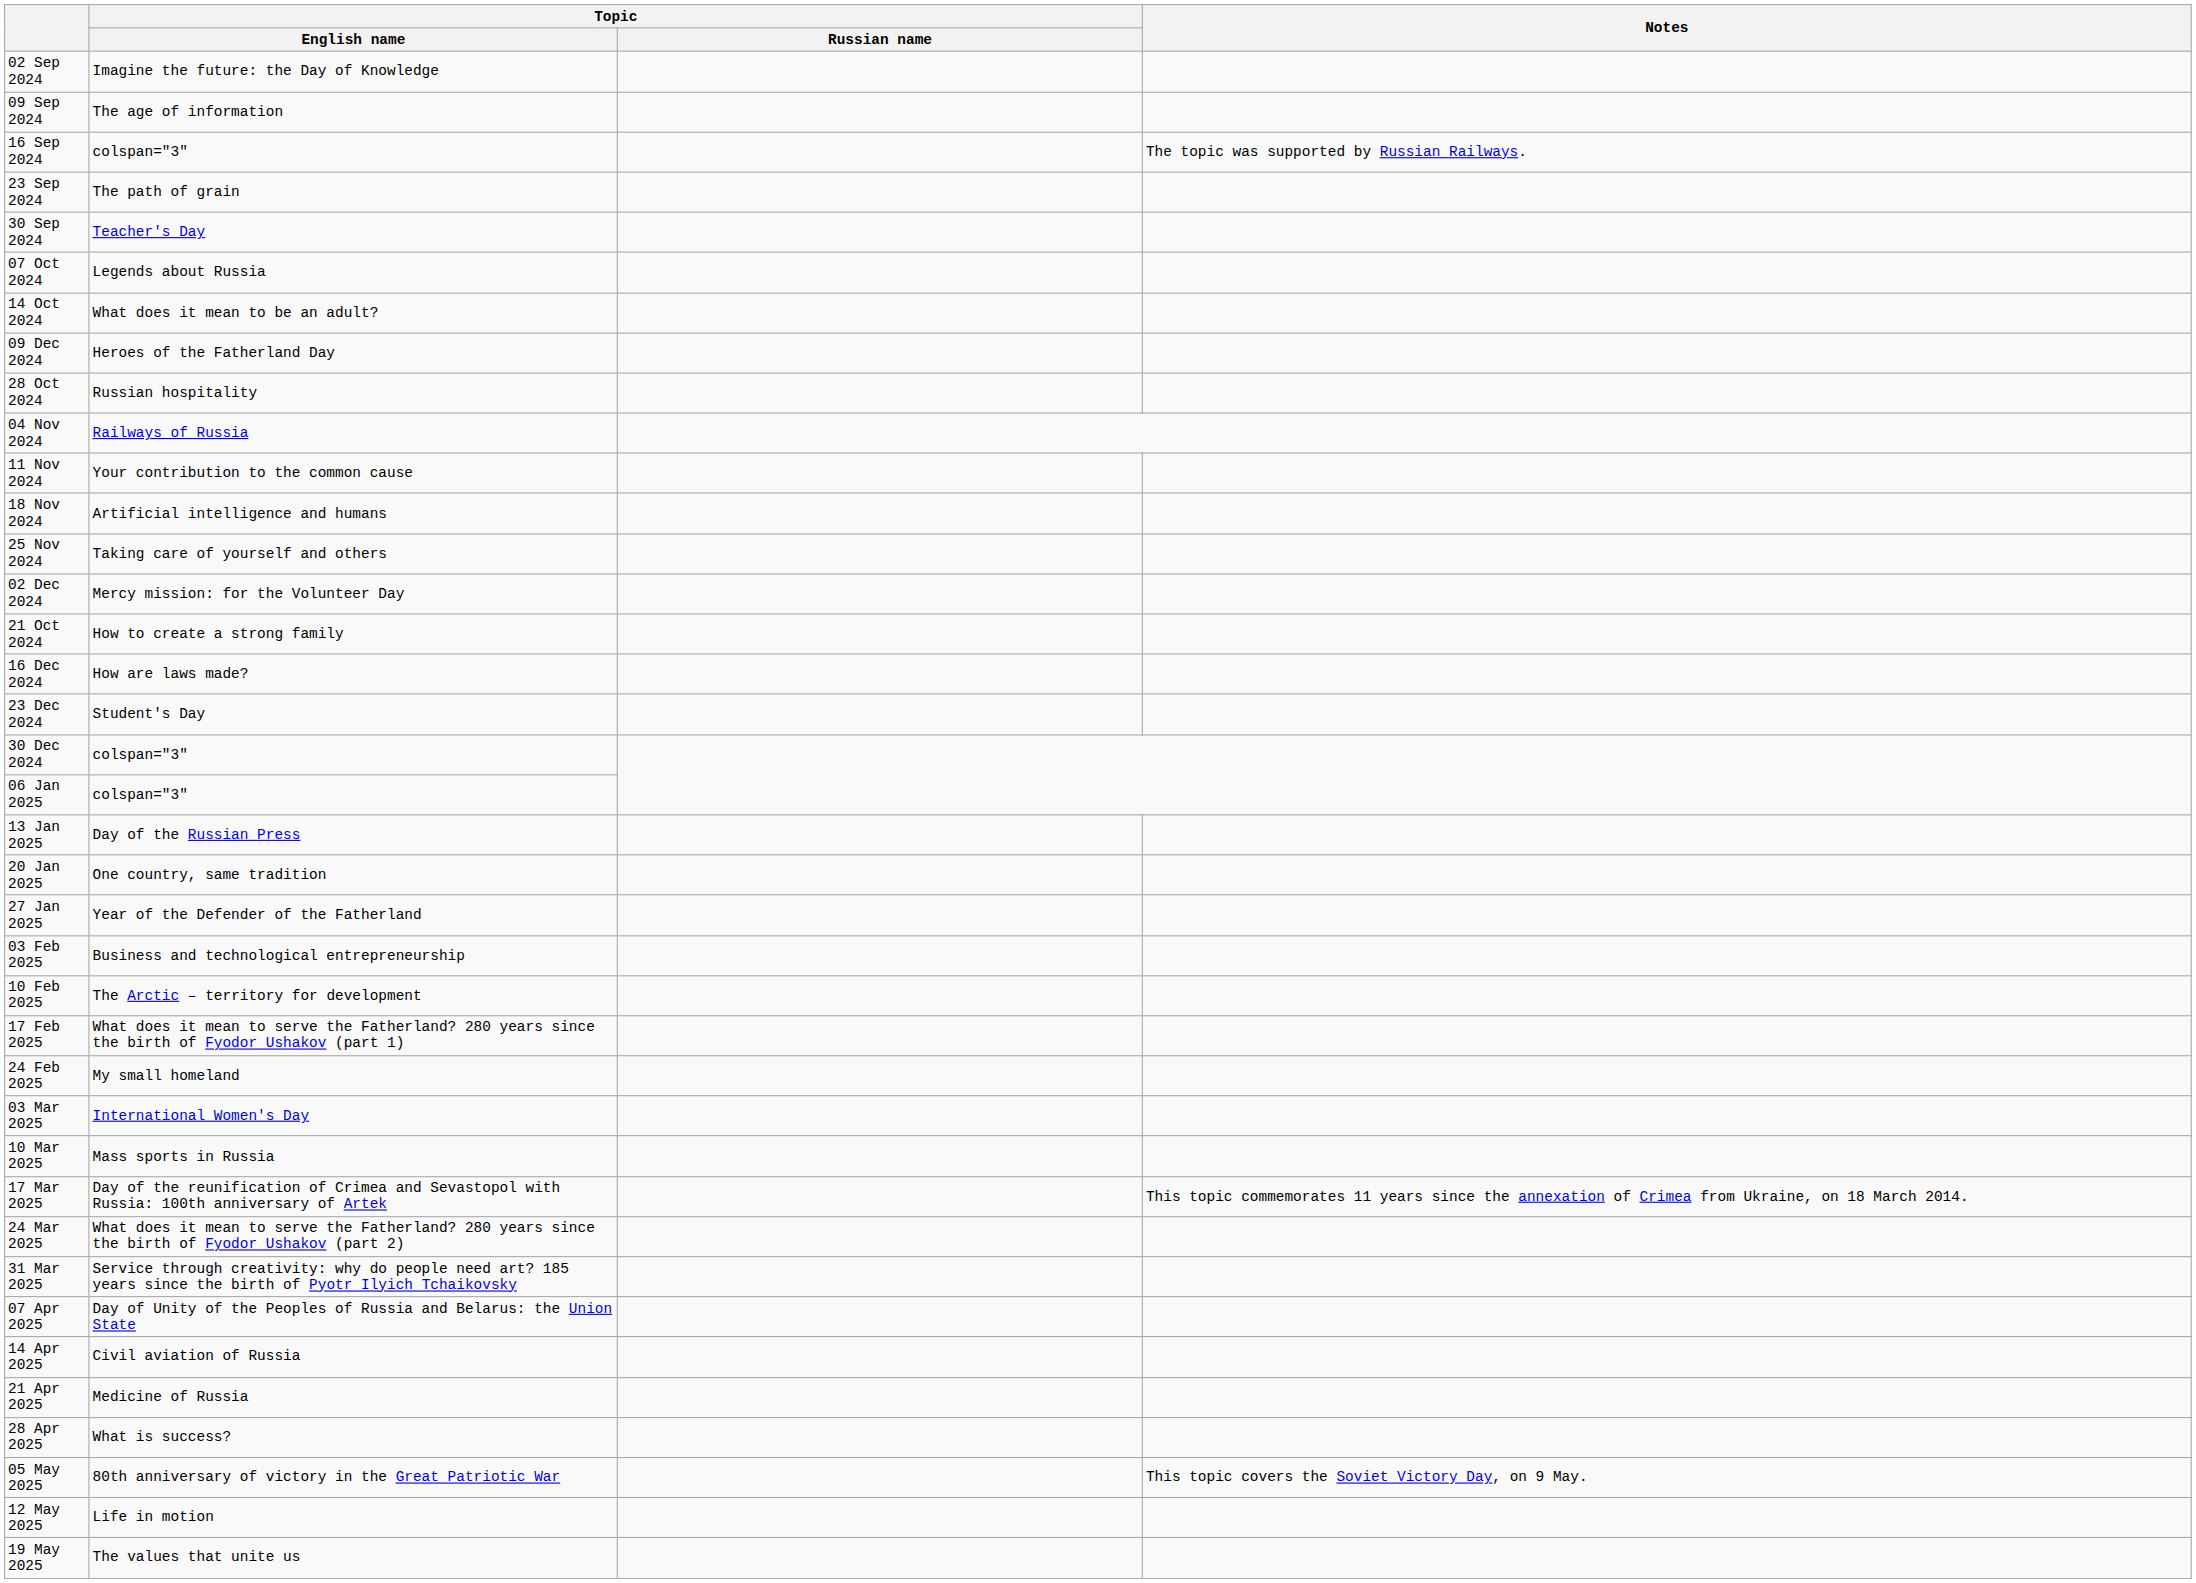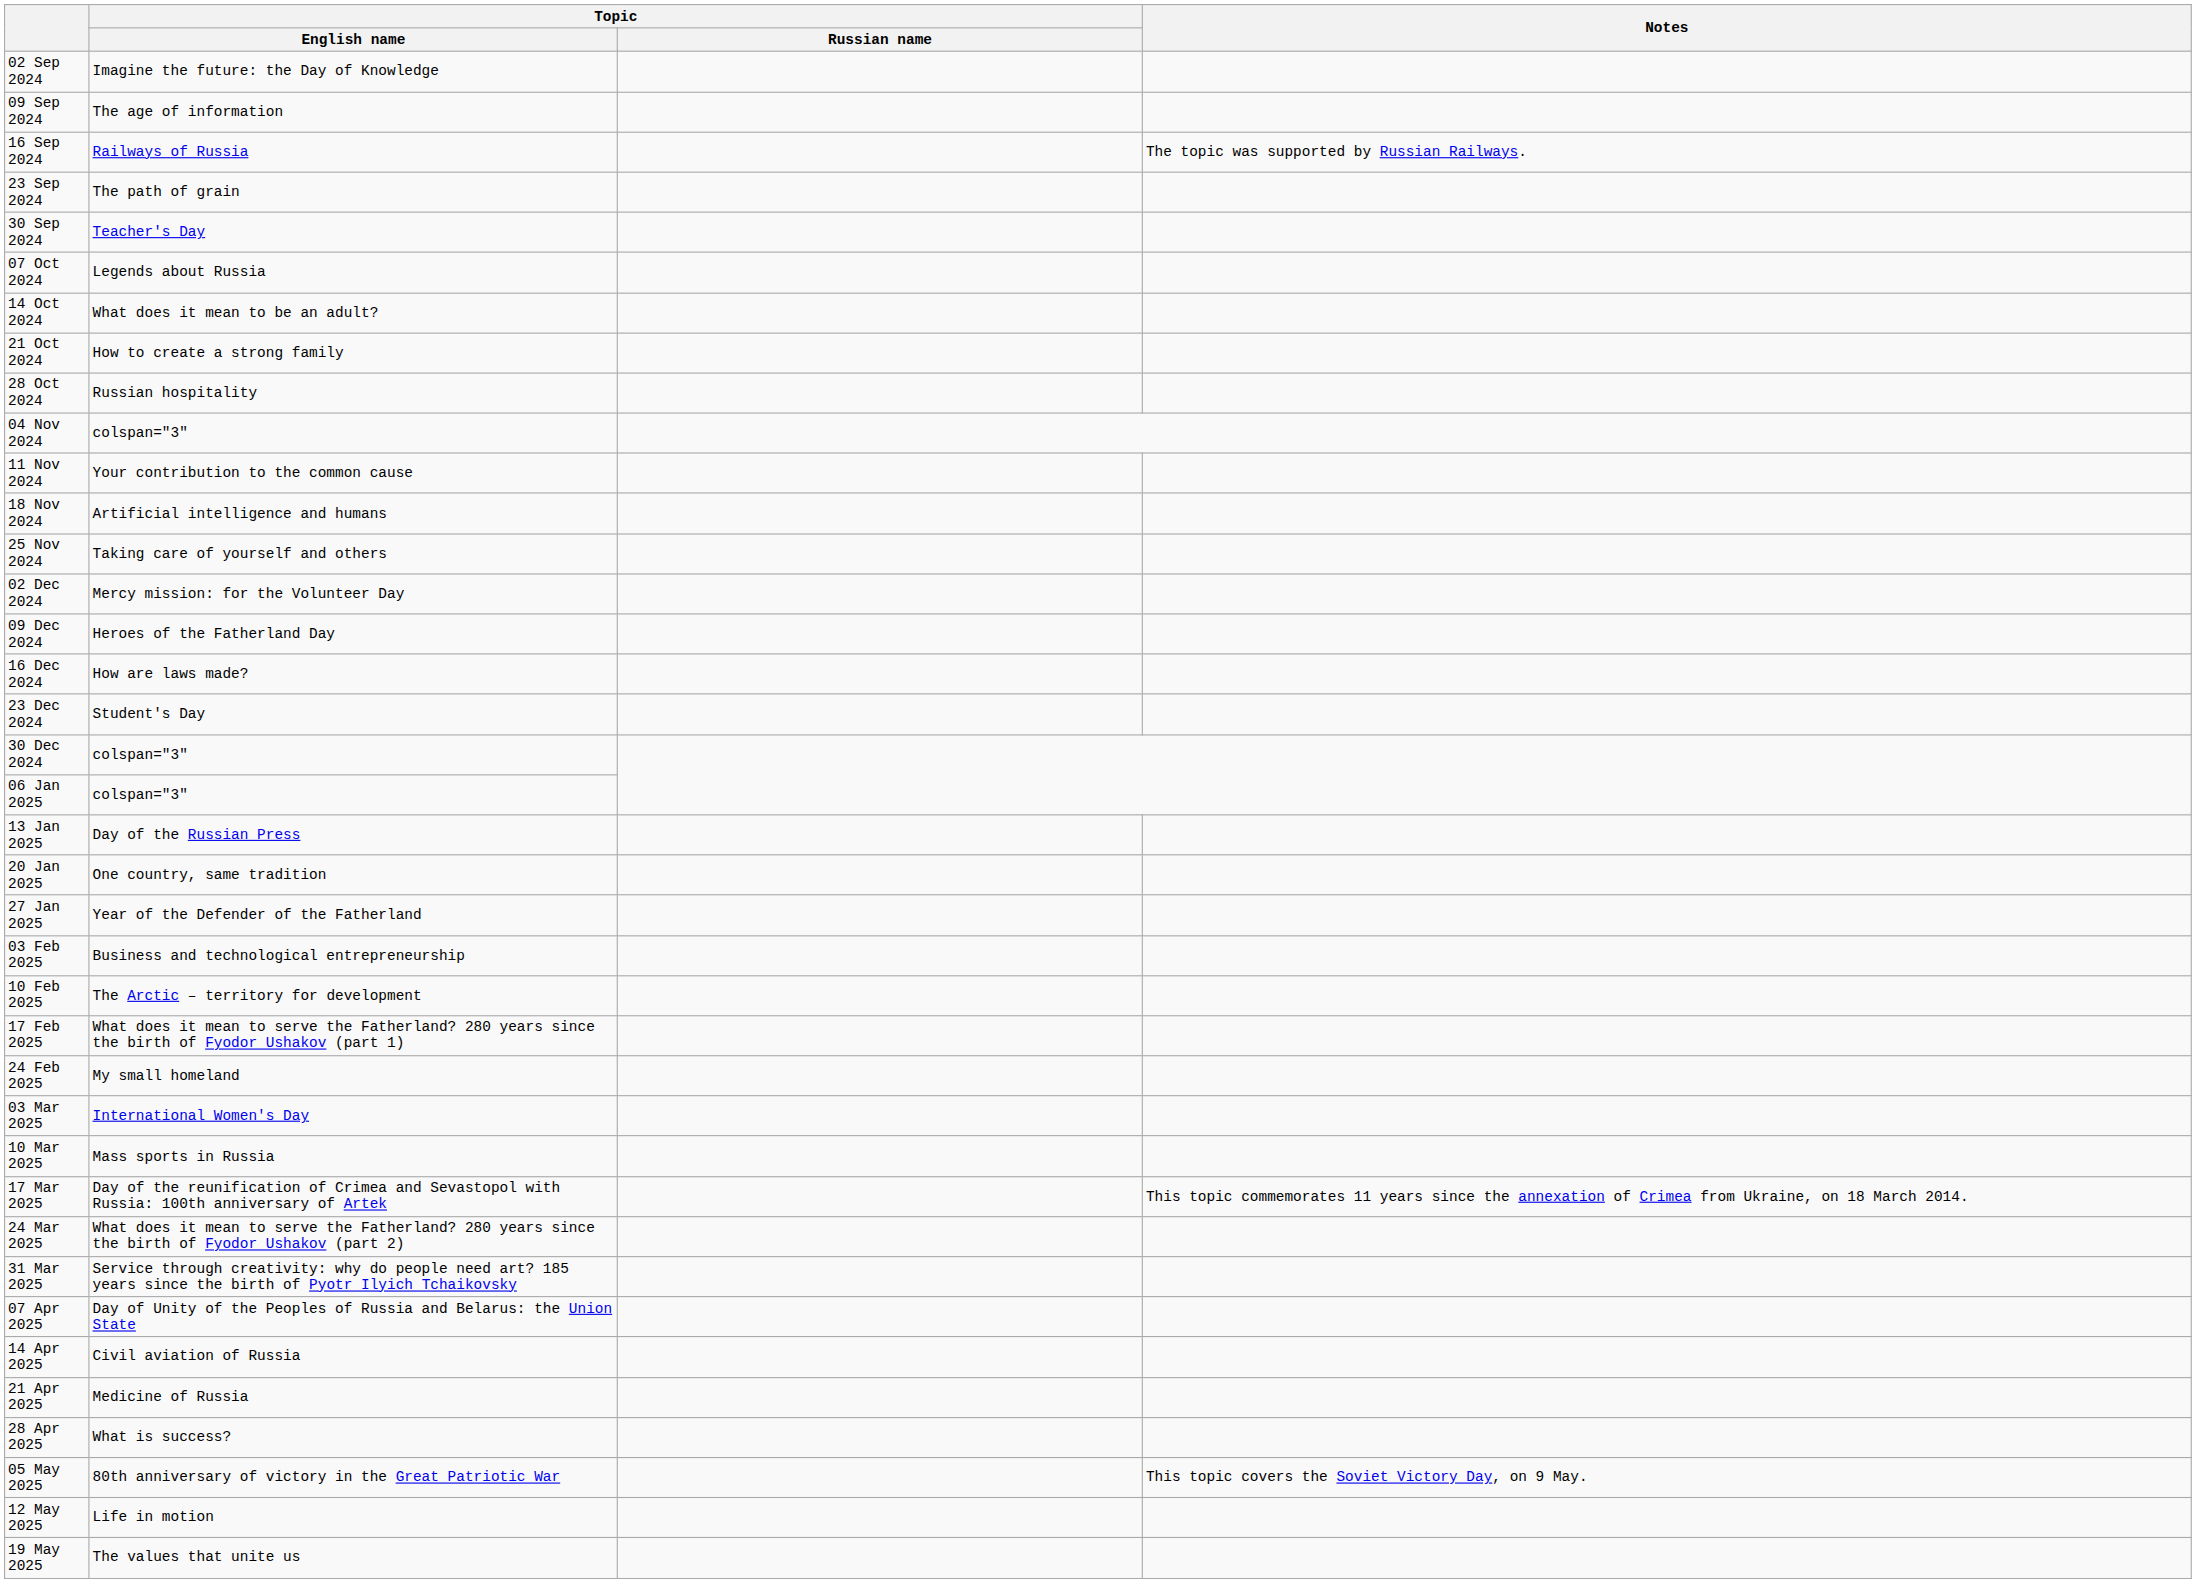(140, 152) colspan="3" -> (170, 152) Railways of Russia
rows swapped: (34, 634) <-> (34, 353)
(170, 433) Railways of Russia -> (140, 433) colspan="3"
